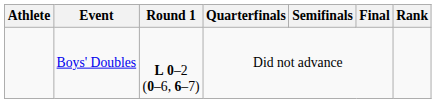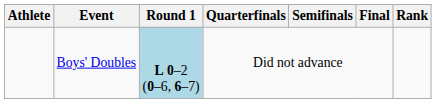(171, 79) no background -> (171, 79) lightblue background
